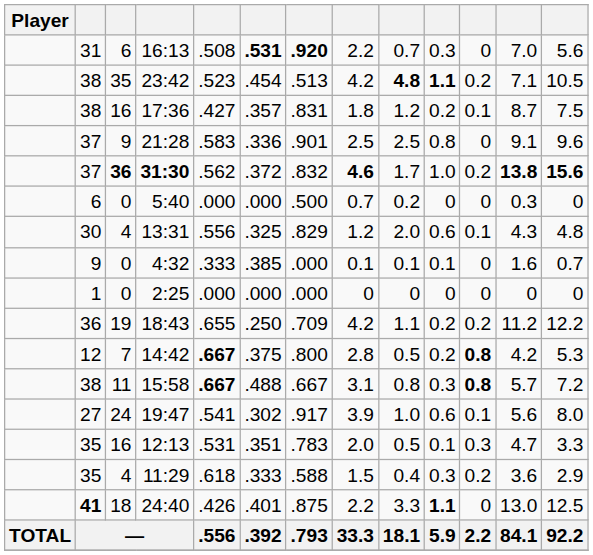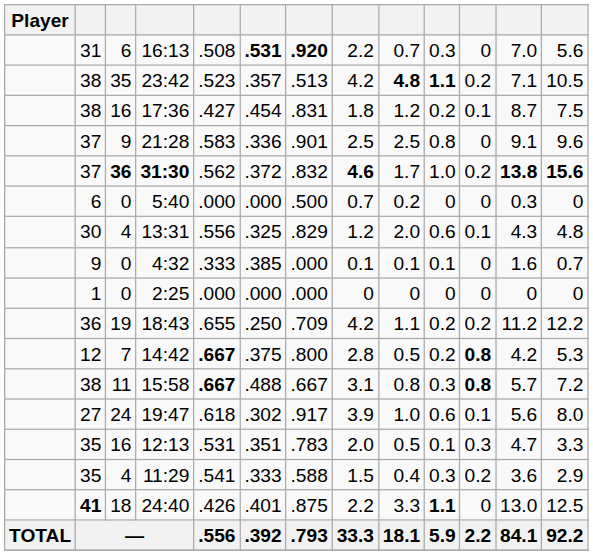(263, 81) .454 -> (263, 81) .357
(263, 111) .357 -> (263, 111) .454
(217, 414) .541 -> (217, 414) .618
(217, 475) .618 -> (217, 475) .541
